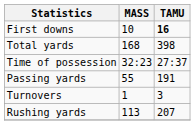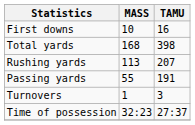(163, 29) bold -> (163, 29) normal
rows swapped: (46, 112) <-> (62, 62)
